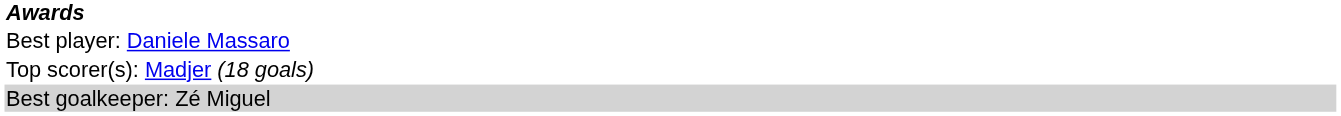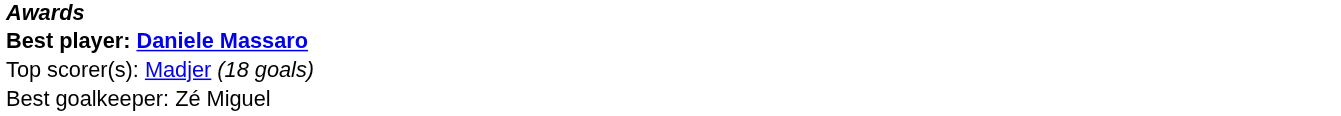(148, 41) normal -> (157, 41) bold
(138, 98) lightgrey background -> (138, 98) no background
